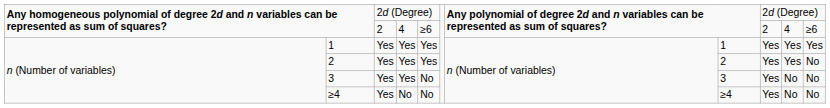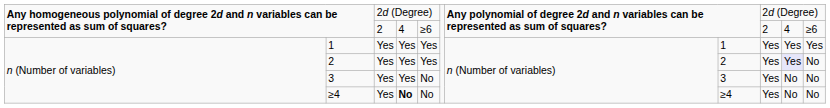(793, 62) no background -> (793, 62) lavender background
(405, 95) normal -> (405, 95) bold
